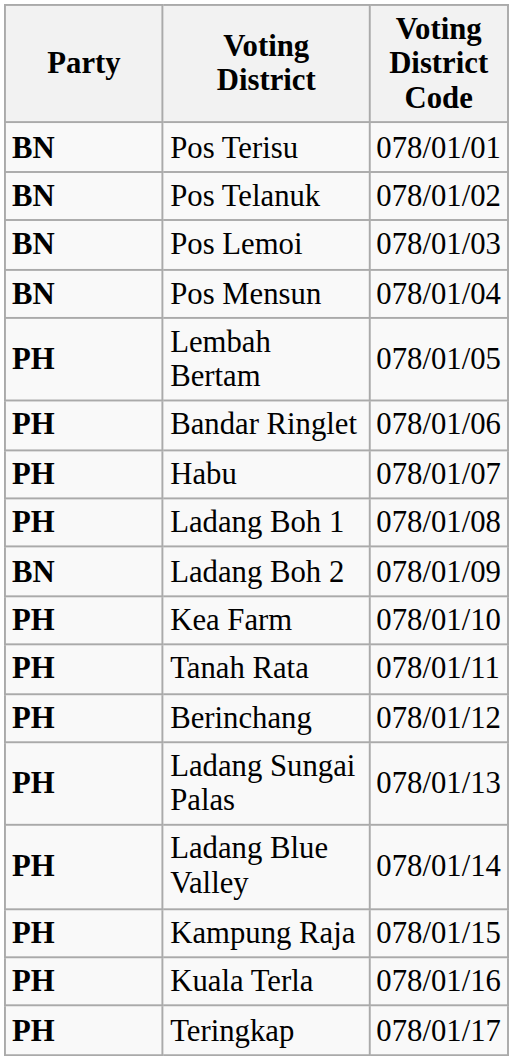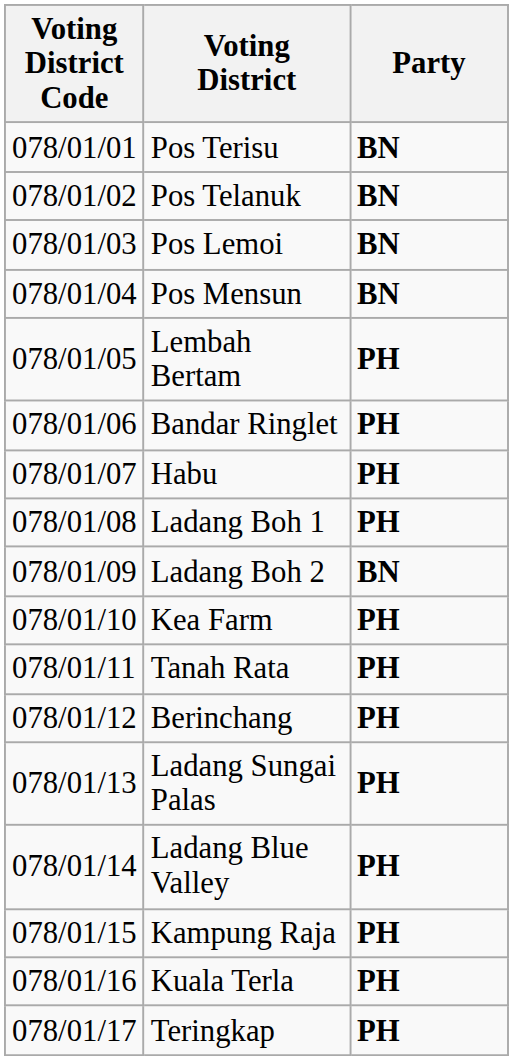columns swapped: (439, 63) <-> (84, 63)
